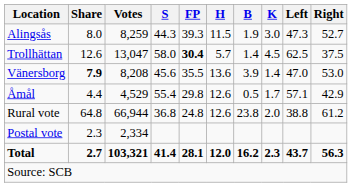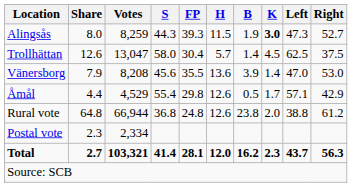(272, 34) normal -> (272, 34) bold
(193, 53) bold -> (193, 53) normal
(94, 73) bold -> (94, 73) normal
